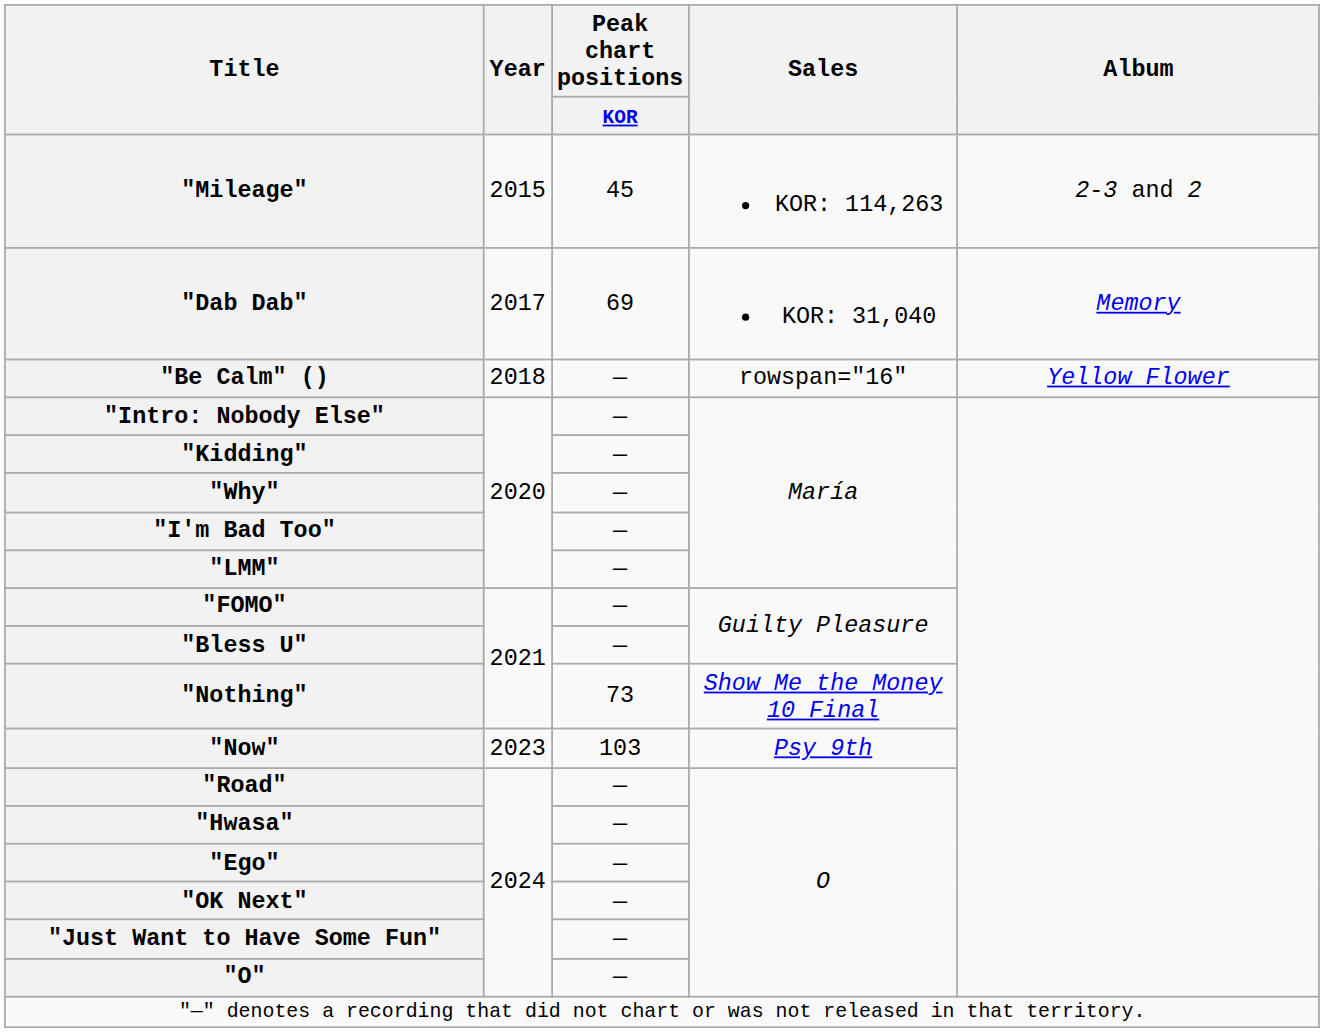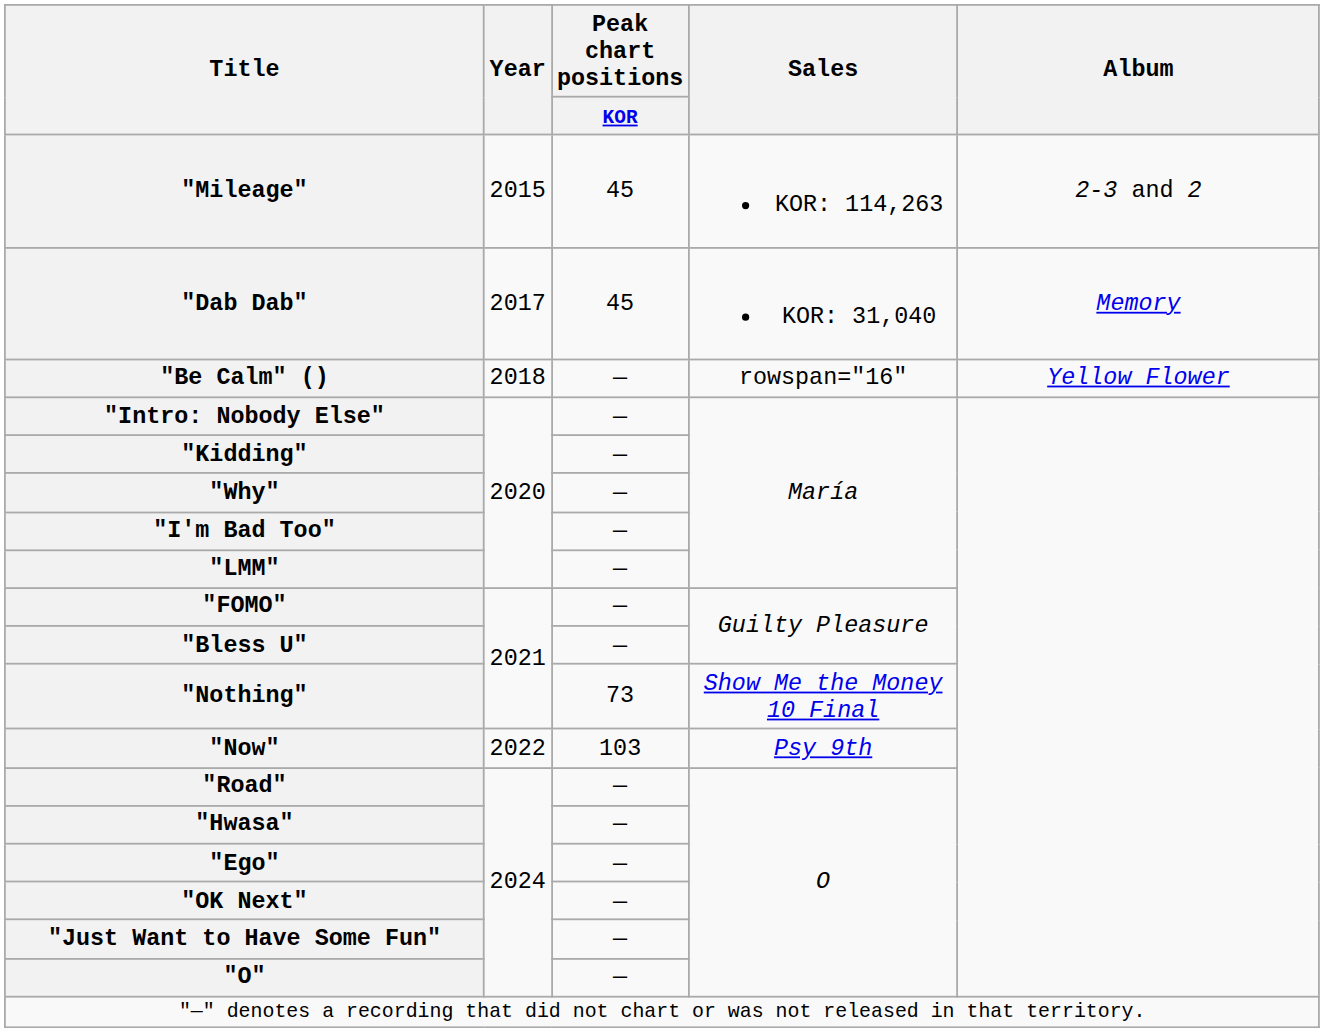(620, 303) 69 -> (620, 303) 45
(518, 748) 2023 -> (518, 748) 2022
